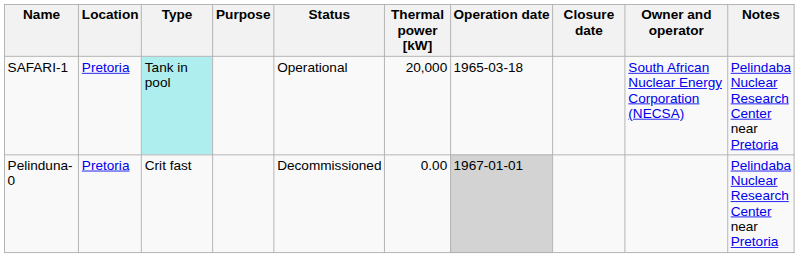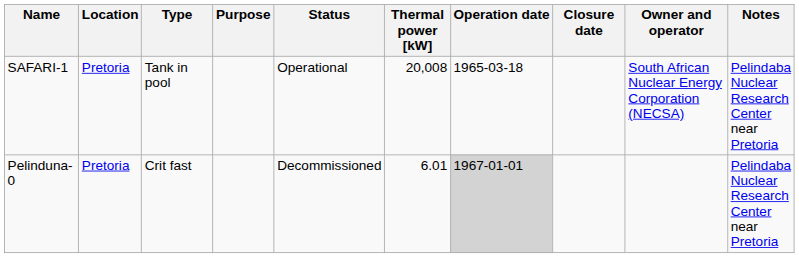(166, 75) paleturquoise background -> (166, 75) no background
(426, 67) 20,000 -> (426, 67) 20,008
(434, 165) 0.00 -> (434, 165) 6.01
